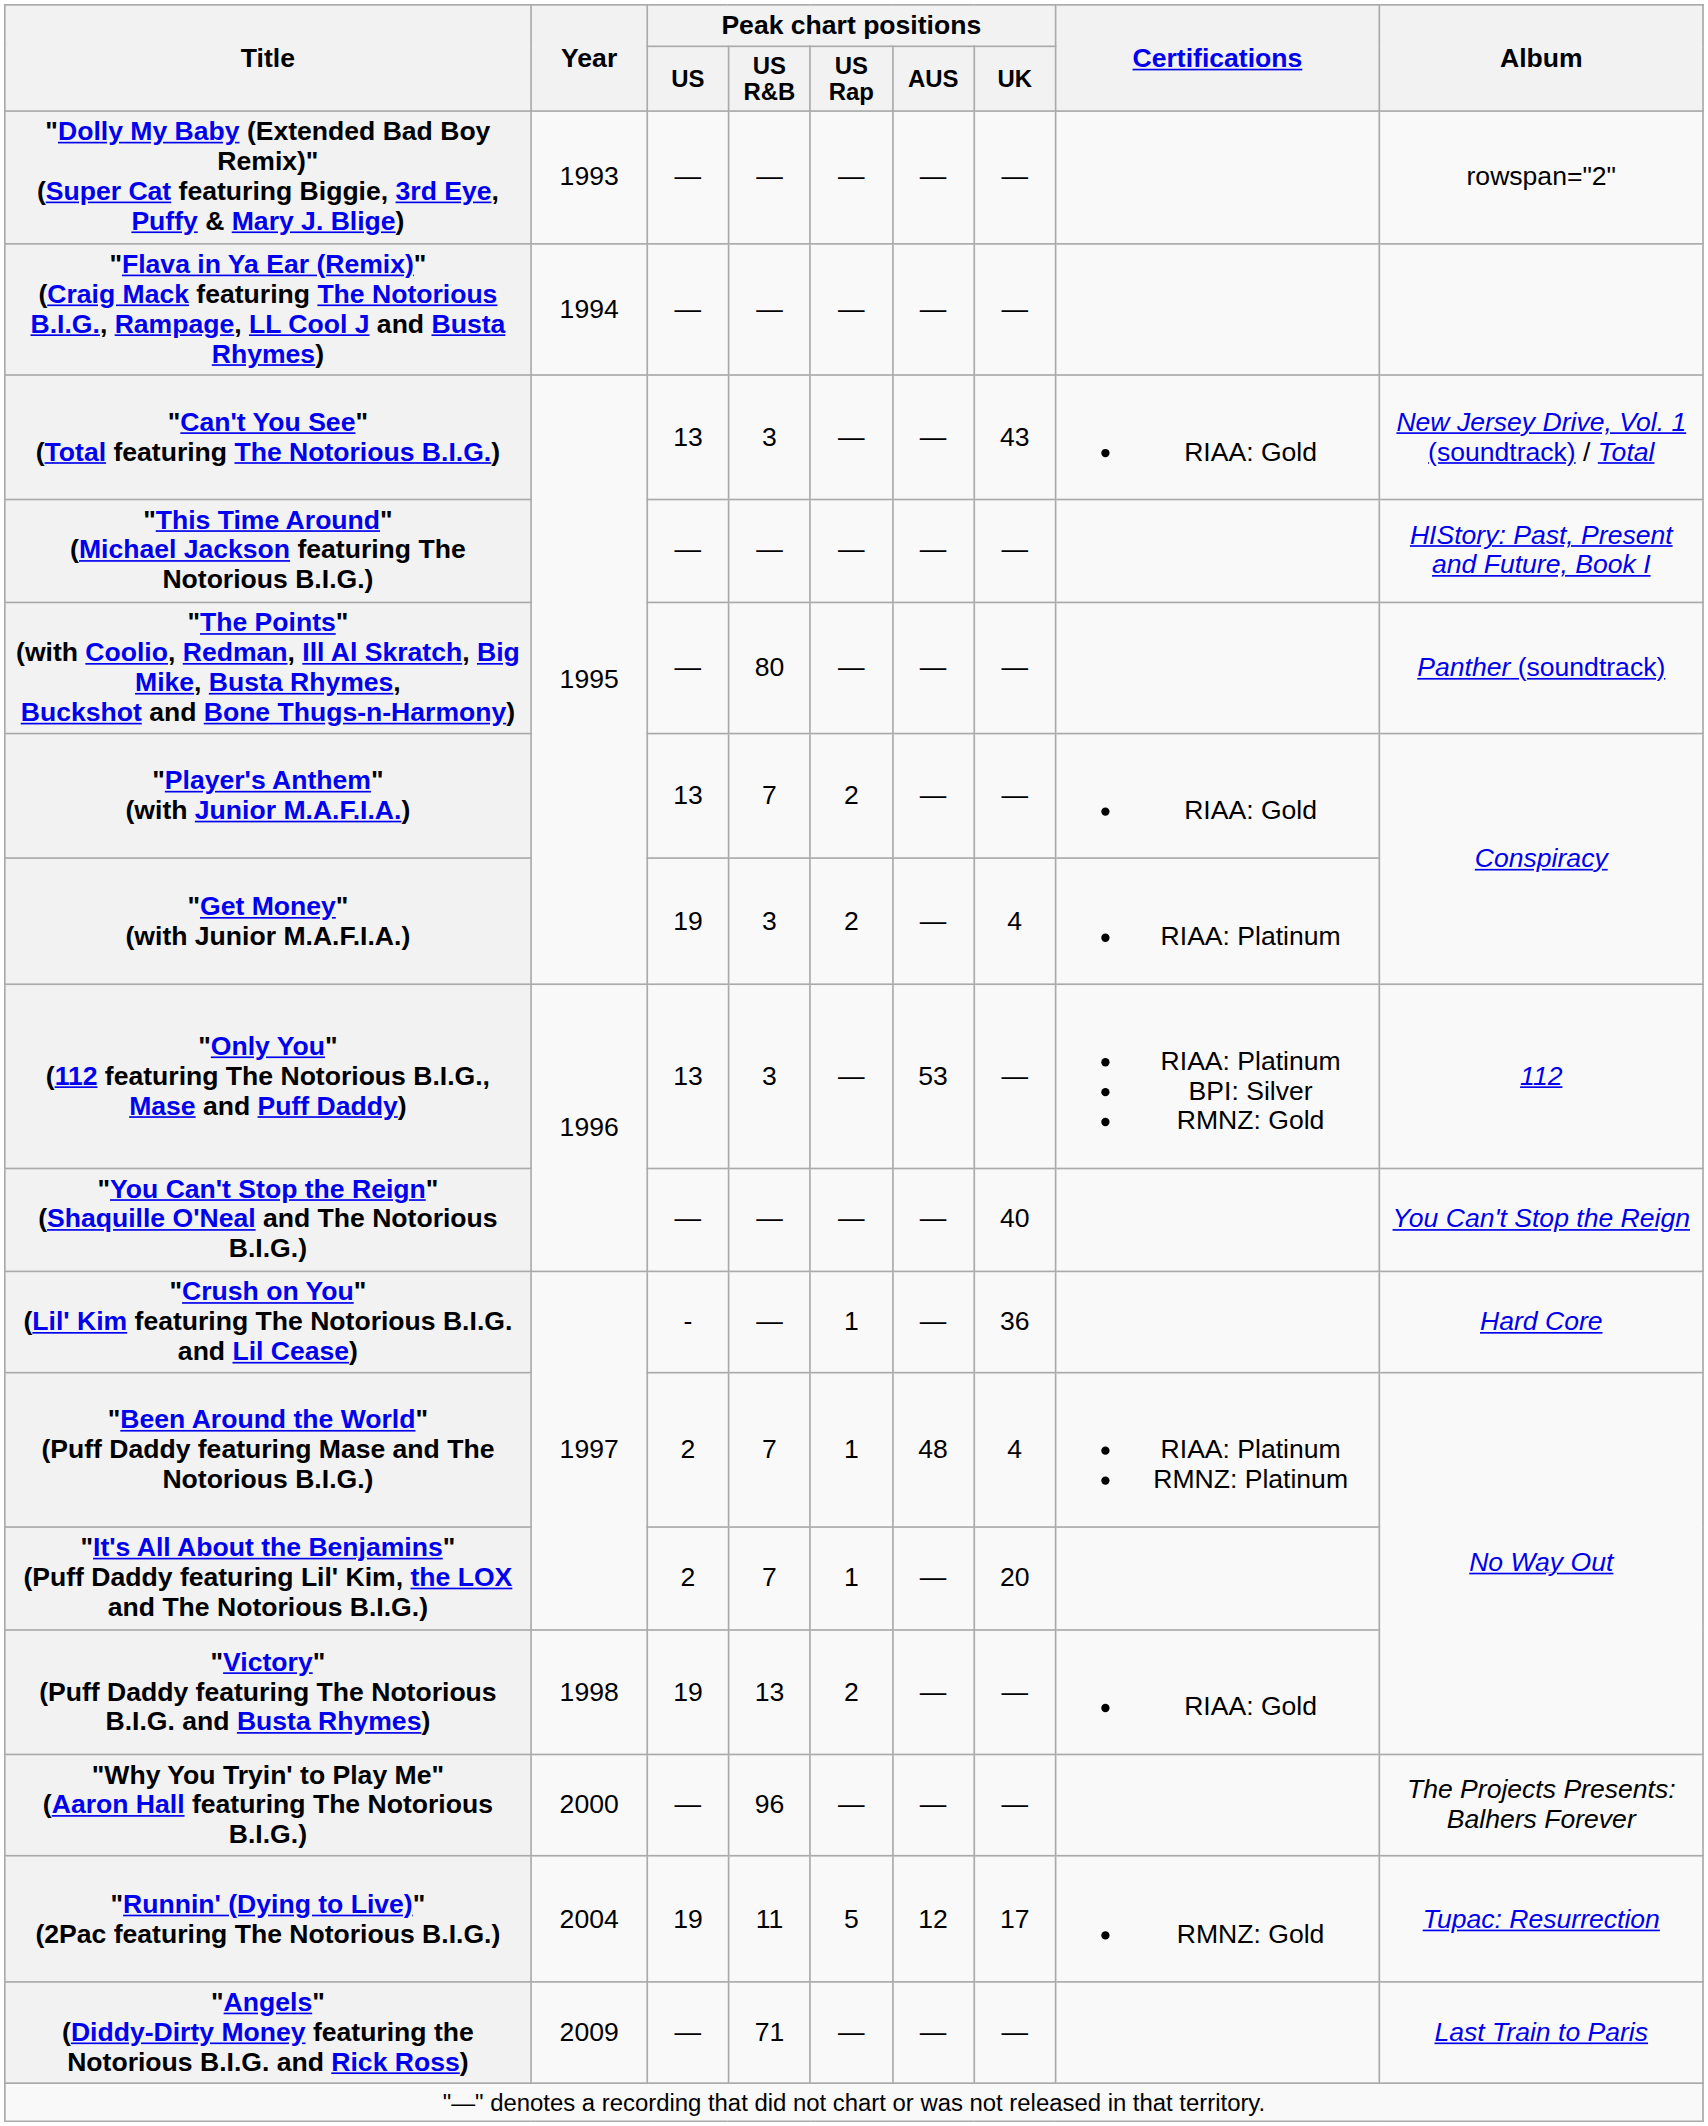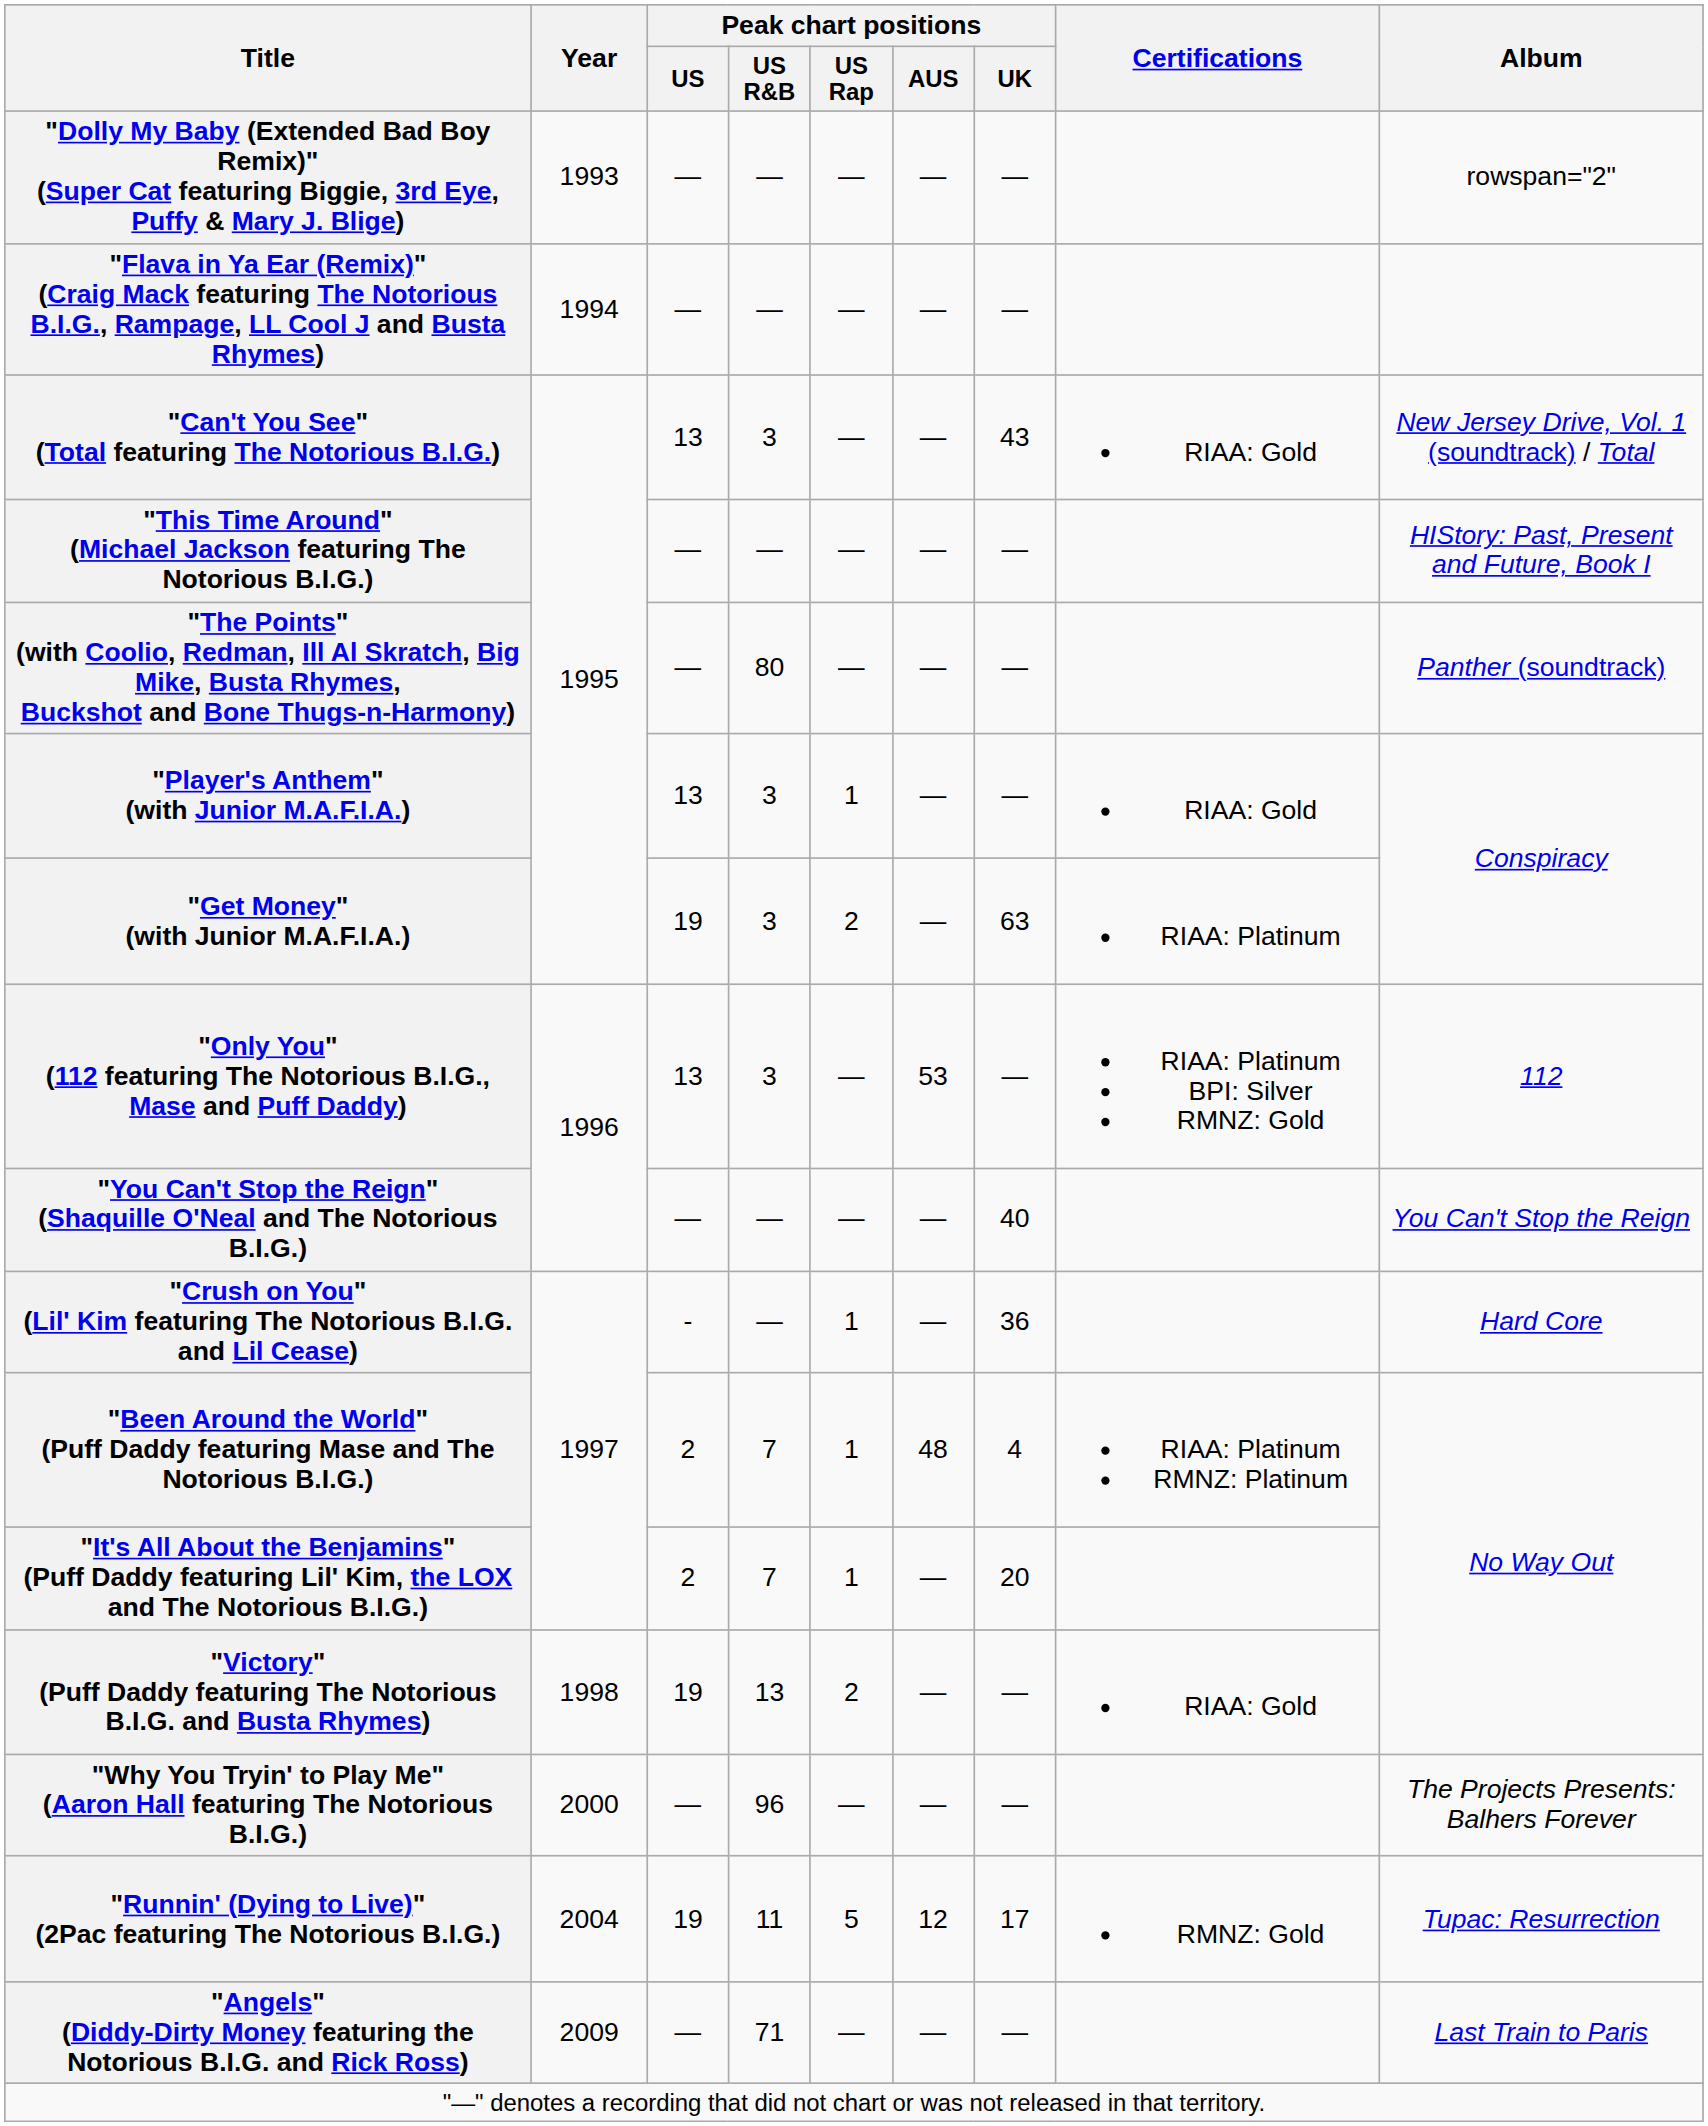(769, 795) 7 -> (769, 795) 3
(851, 795) 2 -> (851, 795) 1
(1015, 920) 4 -> (1015, 920) 63
